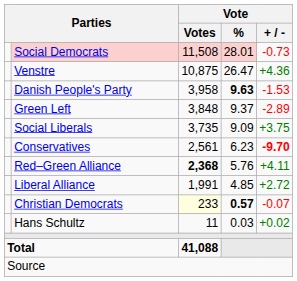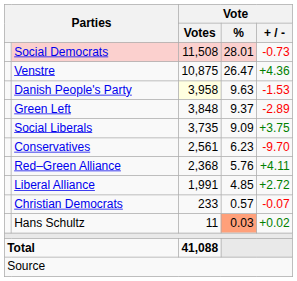(203, 90) no background -> (203, 90) lightyellow background
(242, 90) bold -> (242, 90) normal
(276, 147) bold -> (276, 147) normal
(203, 166) bold -> (203, 166) normal
(208, 204) lightyellow background -> (208, 204) no background
(242, 204) bold -> (242, 204) normal
(242, 223) no background -> (242, 223) lightsalmon background
